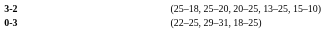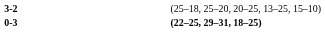(216, 23) normal -> (216, 23) bold
